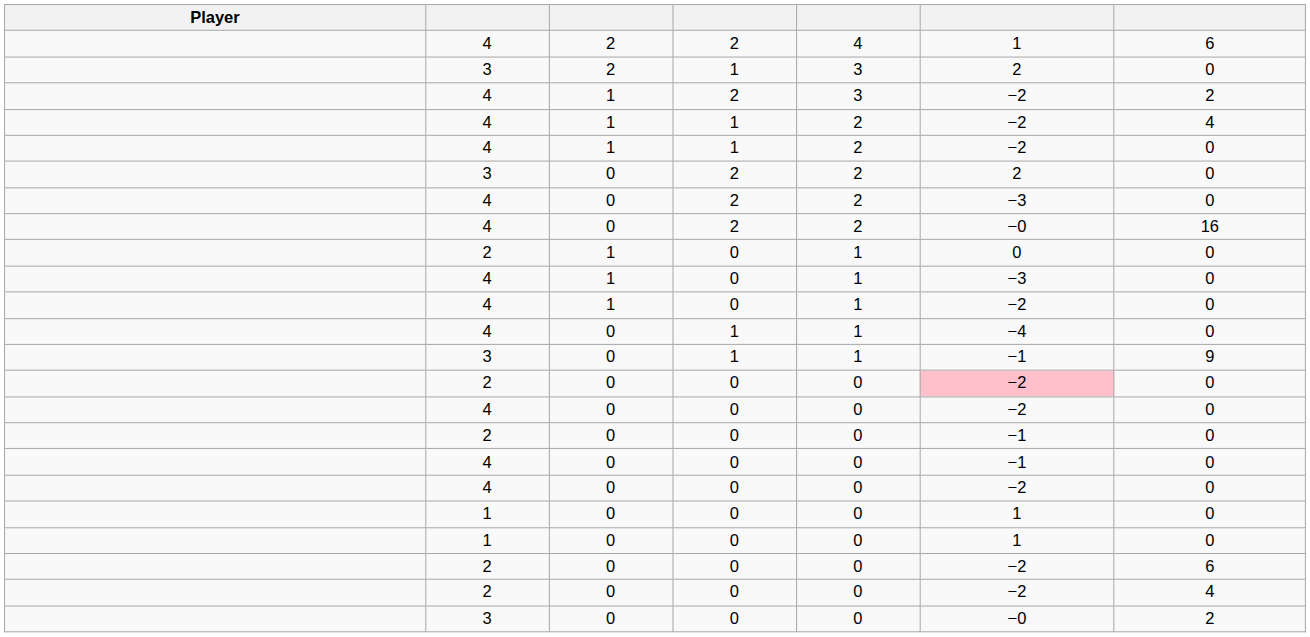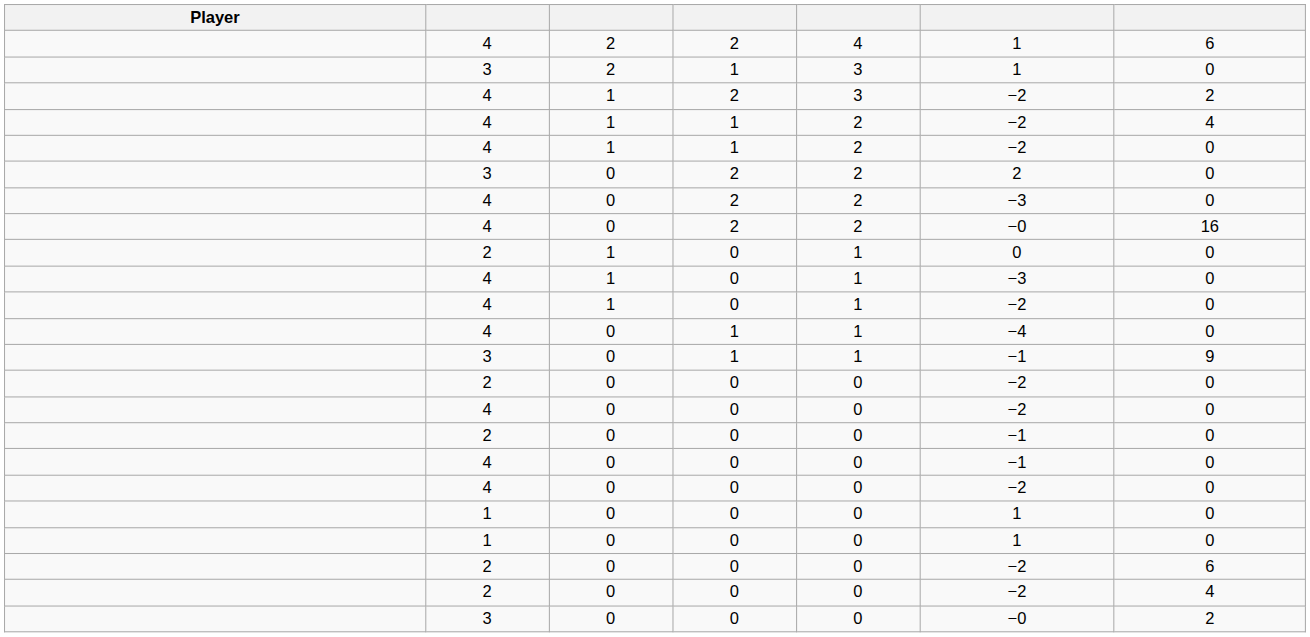(1017, 69) 2 -> (1017, 69) 1
(1017, 383) pink background -> (1017, 383) no background
